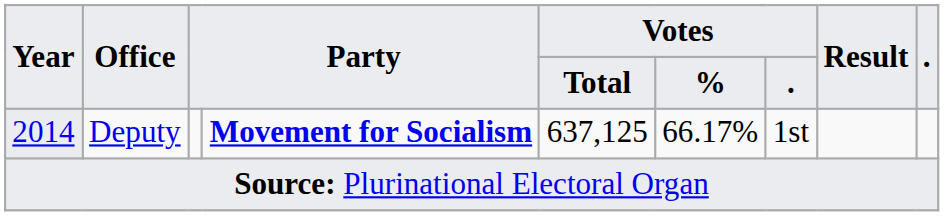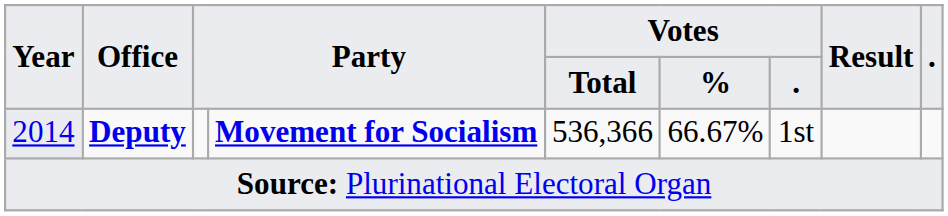(135, 133) normal -> (137, 133) bold
(597, 133) 637,125 -> (602, 133) 536,366
(710, 133) 66.17% -> (715, 133) 66.67%
